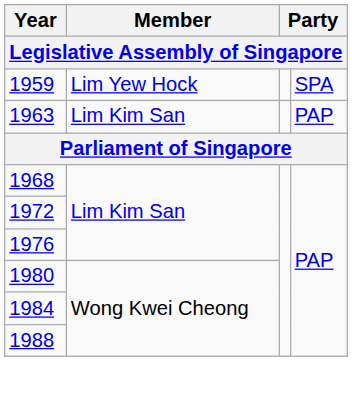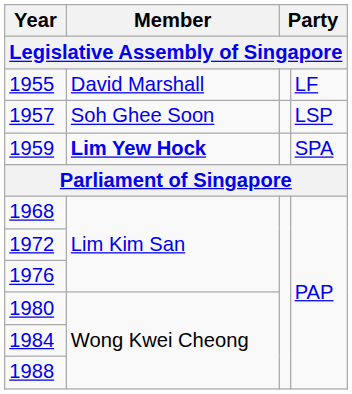+ row: (32, 84)
+ row: (32, 116)
(134, 84) normal -> (138, 148) bold
- row: (32, 116)
